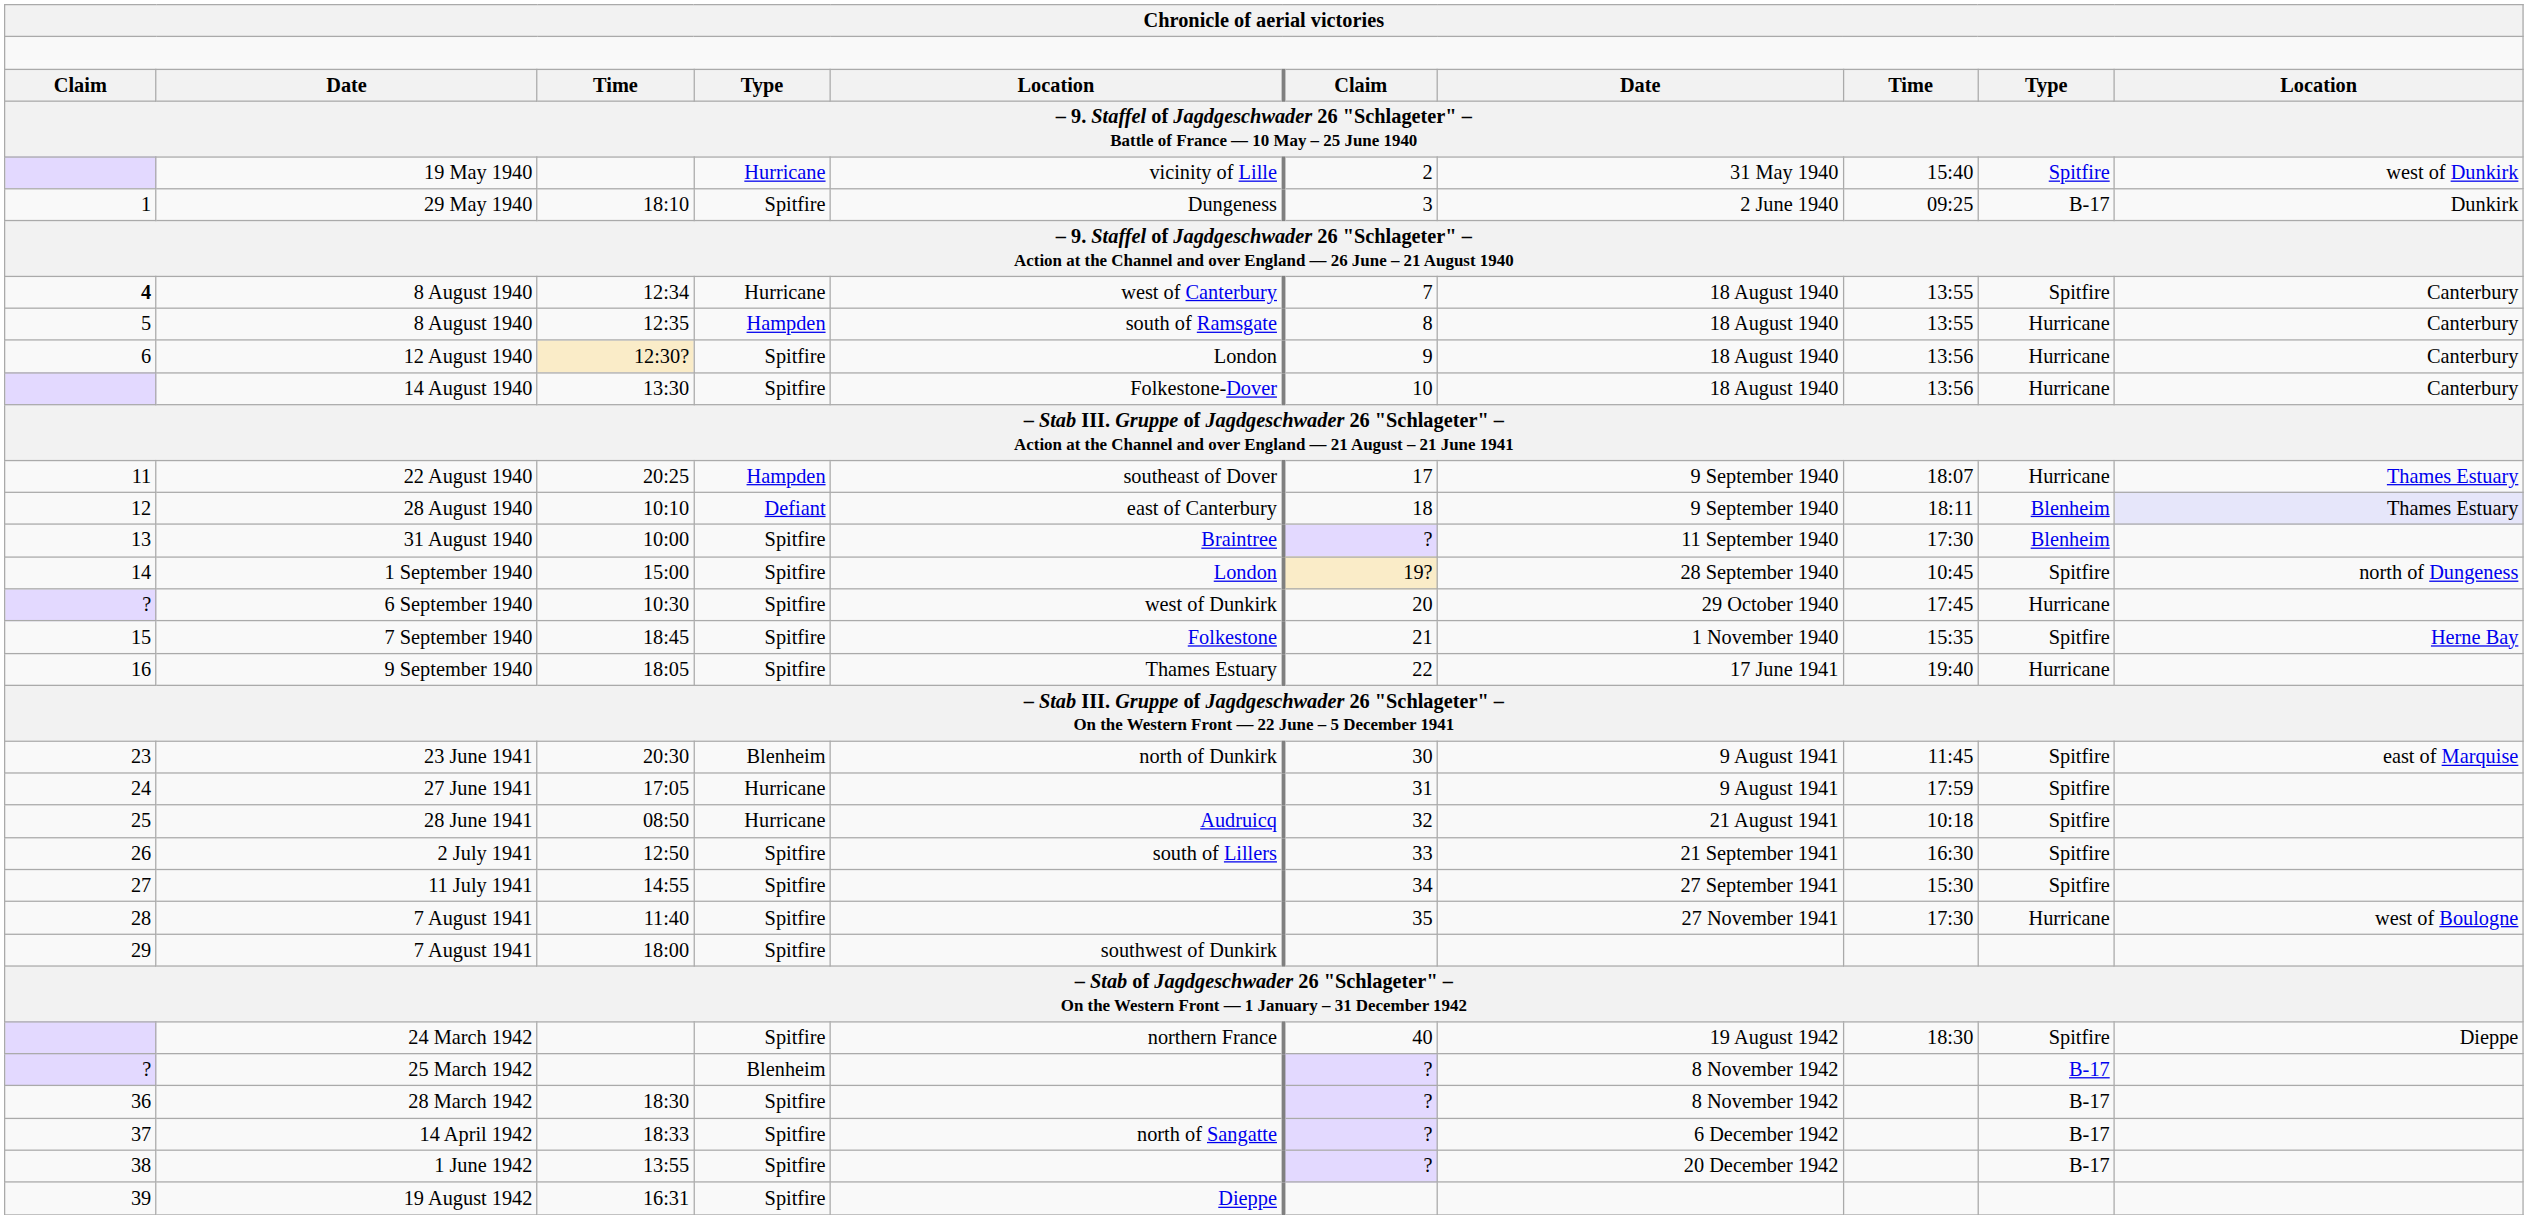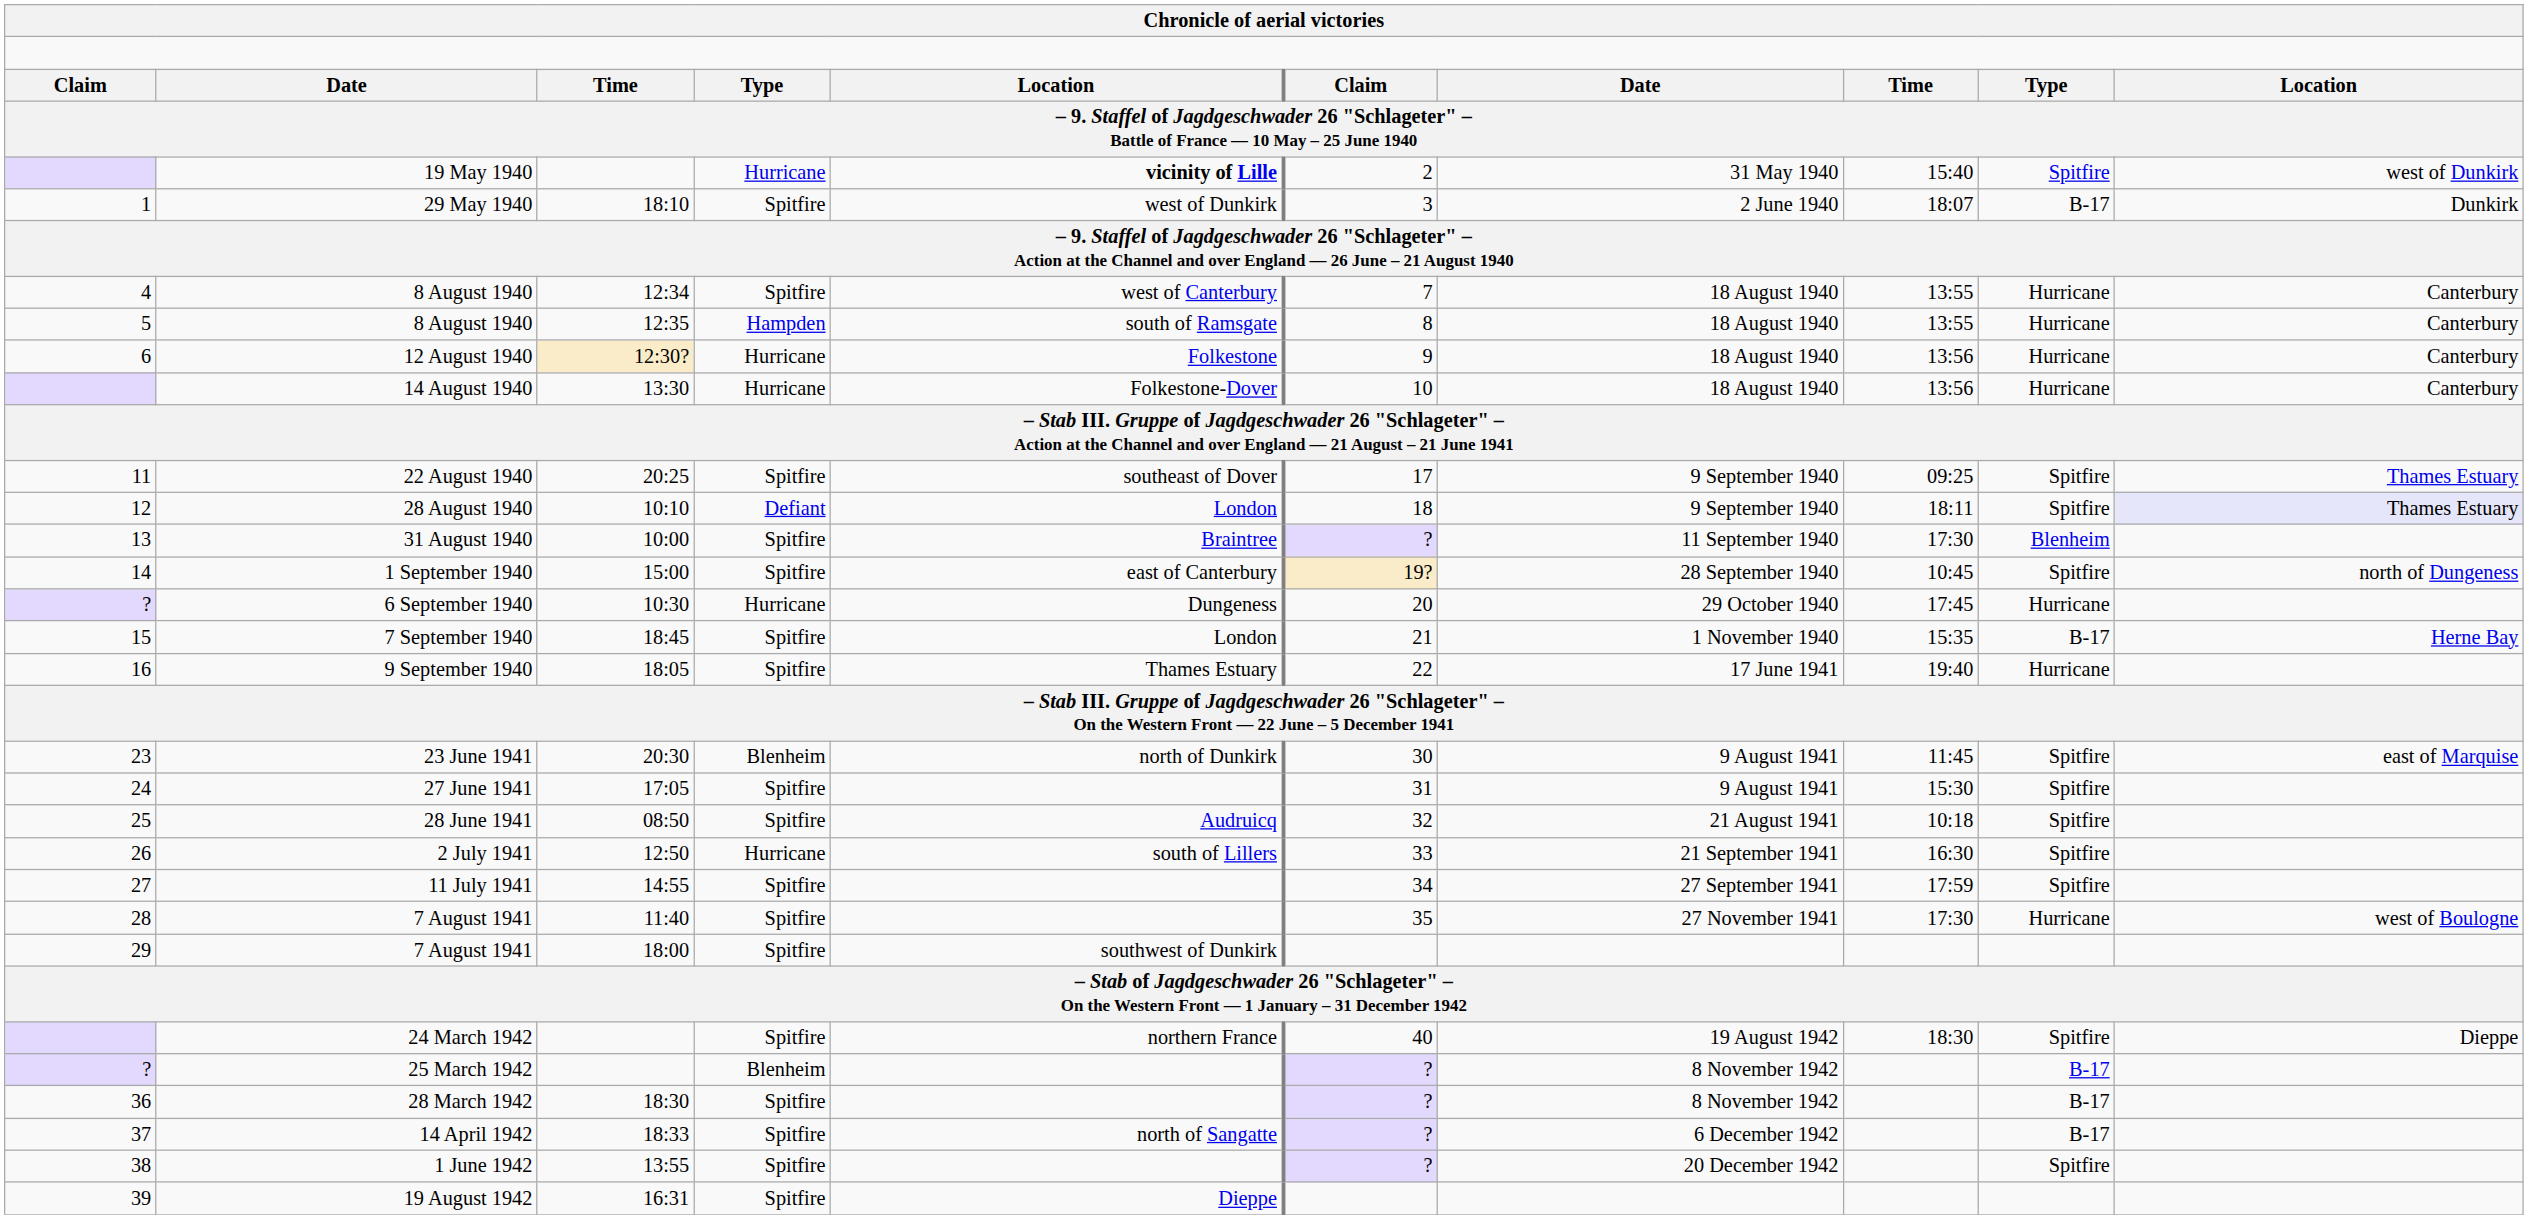(1213, 172) normal -> (1211, 172) bold
(1232, 204) Dungeness -> (1211, 204) west of Dunkirk
(1950, 204) 09:25 -> (1950, 204) 18:07
(146, 291) bold -> (146, 291) normal
(785, 291) Hurricane -> (795, 291) Spitfire
(2079, 291) Spitfire -> (2069, 291) Hurricane
(795, 356) Spitfire -> (785, 356) Hurricane
(1245, 356) London -> (1232, 356) Folkestone
(795, 388) Spitfire -> (785, 388) Hurricane
(786, 475) Hampden -> (795, 475) Spitfire
(1950, 475) 18:07 -> (1950, 475) 09:25
(2069, 475) Hurricane -> (2079, 475) Spitfire
(1202, 508) east of Canterbury -> (1245, 508) London
(2070, 508) Blenheim -> (2079, 508) Spitfire
(1245, 572) London -> (1202, 572) east of Canterbury
(795, 604) Spitfire -> (785, 604) Hurricane
(1211, 604) west of Dunkirk -> (1232, 604) Dungeness
(1232, 637) Folkestone -> (1245, 637) London
(2079, 637) Spitfire -> (2089, 637) B-17
(785, 788) Hurricane -> (795, 788) Spitfire
(1950, 788) 17:59 -> (1950, 788) 15:30
(785, 821) Hurricane -> (795, 821) Spitfire
(795, 853) Spitfire -> (785, 853) Hurricane
(1950, 885) 15:30 -> (1950, 885) 17:59
(2089, 1166) B-17 -> (2079, 1166) Spitfire
